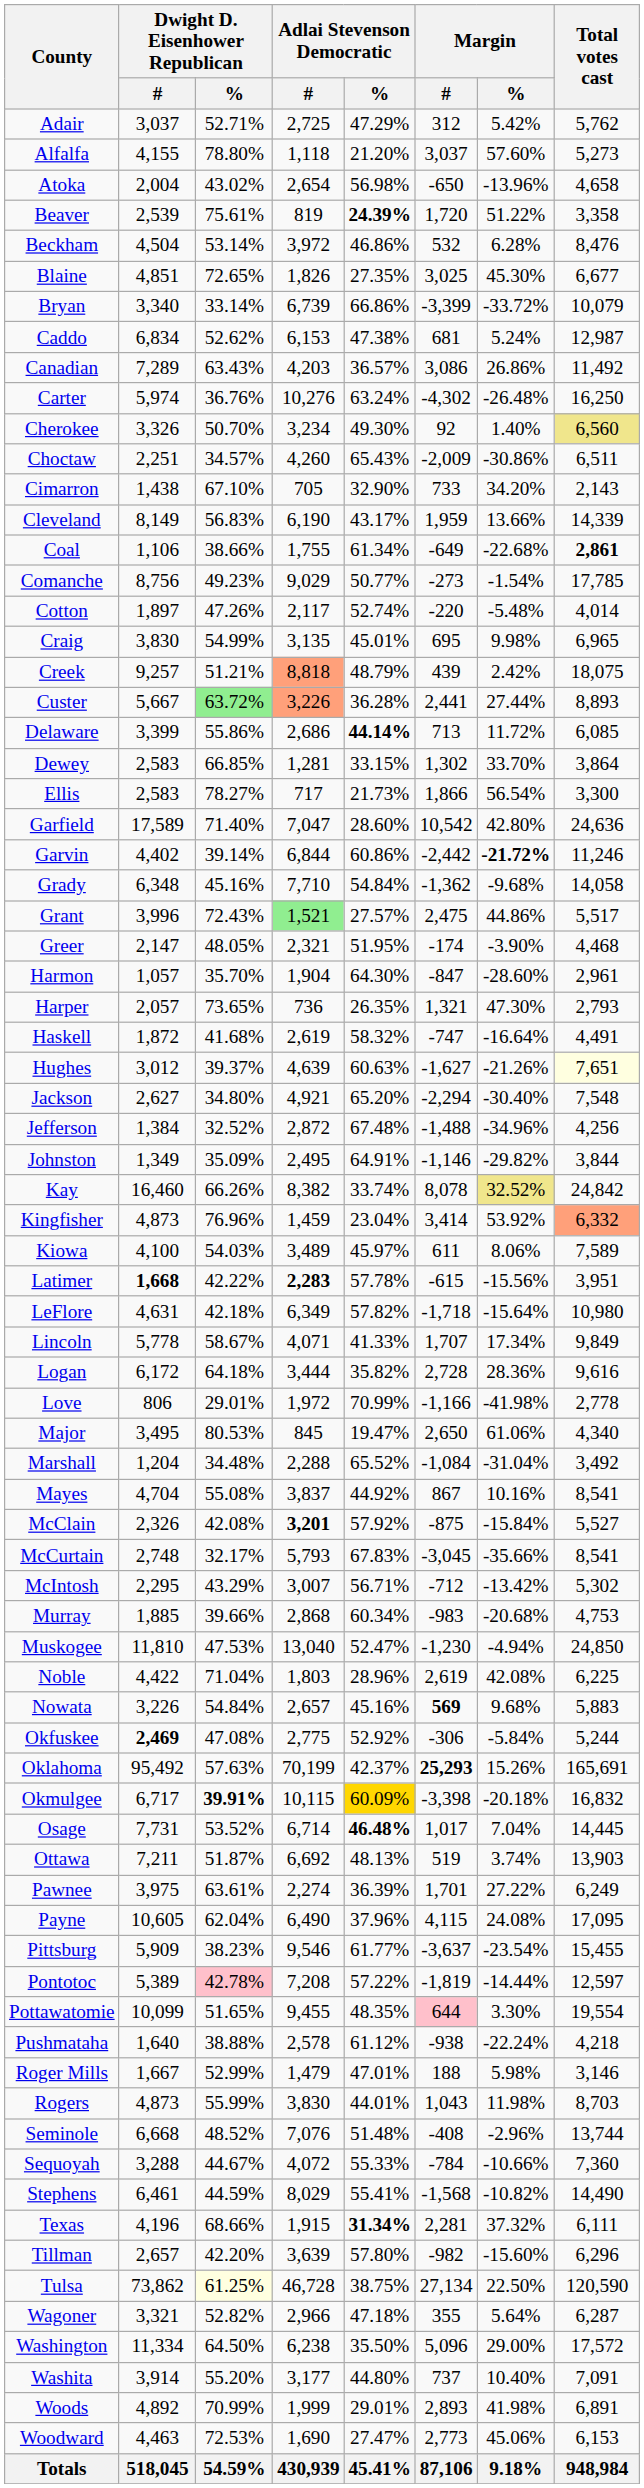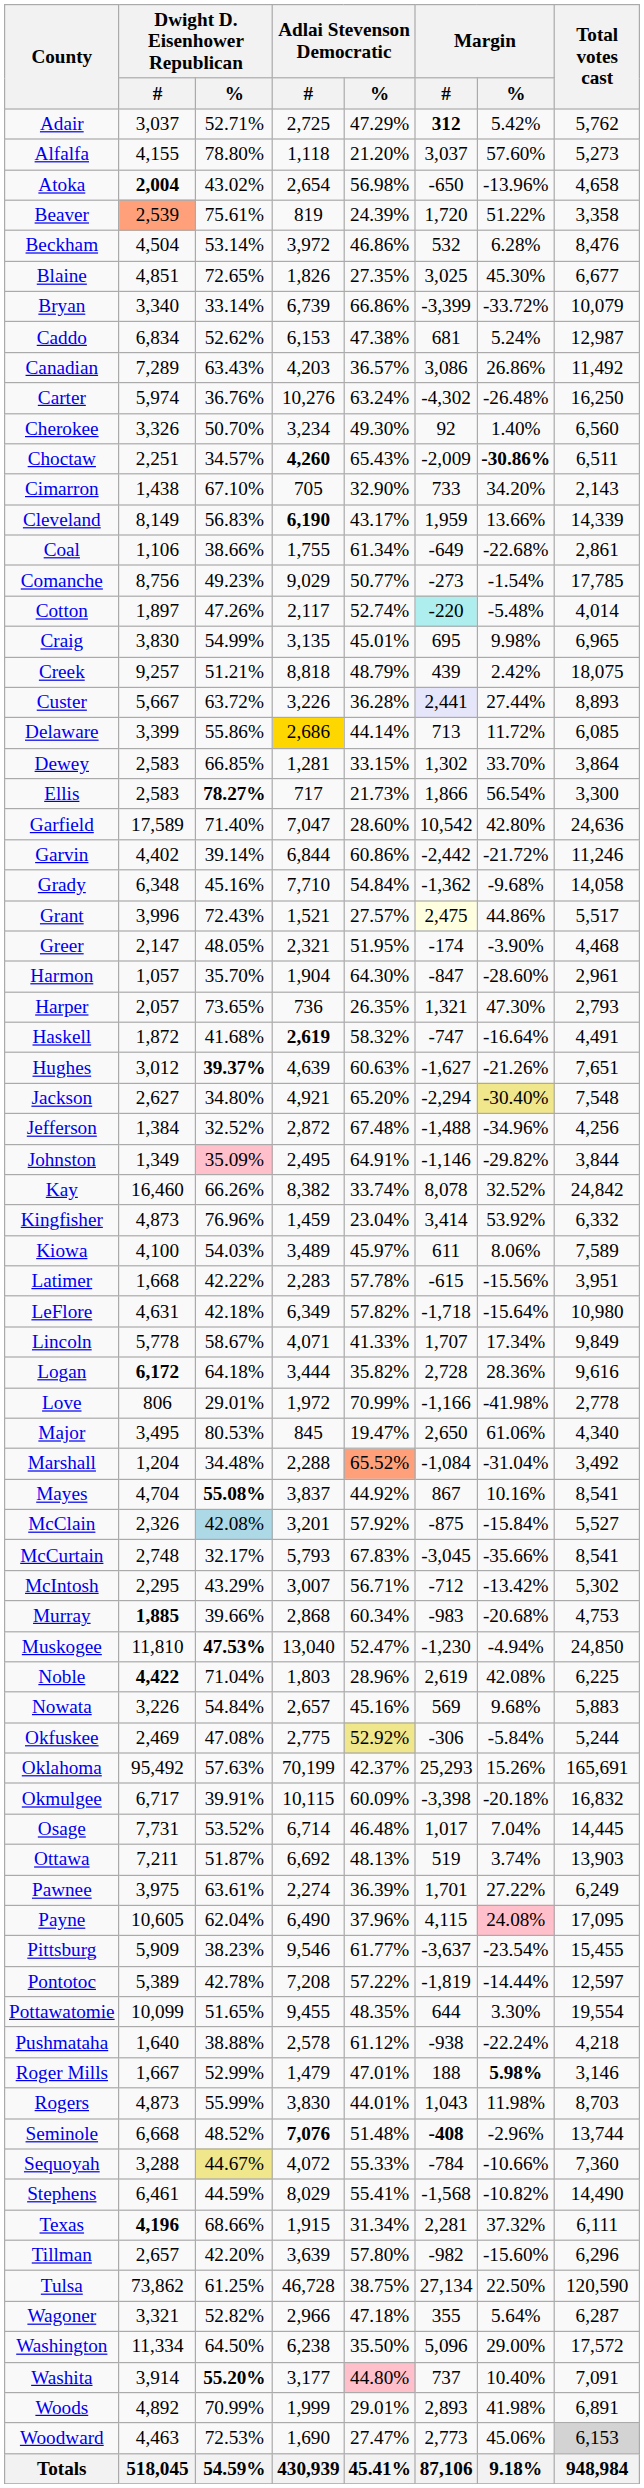(446, 123) normal -> (446, 123) bold
(157, 184) normal -> (157, 184) bold
(157, 215) no background -> (157, 215) lightsalmon background
(380, 215) bold -> (380, 215) normal
(597, 428) khaki background -> (597, 428) no background
(308, 458) normal -> (308, 458) bold
(516, 458) normal -> (516, 458) bold
(308, 519) normal -> (308, 519) bold
(597, 550) bold -> (597, 550) normal
(446, 611) no background -> (446, 611) paleturquoise background
(308, 671) lightsalmon background -> (308, 671) no background
(234, 702) lightgreen background -> (234, 702) no background
(308, 702) lightsalmon background -> (308, 702) no background
(446, 702) no background -> (446, 702) lavender background
(308, 732) no background -> (308, 732) gold background
(380, 732) bold -> (380, 732) normal
(234, 793) normal -> (234, 793) bold
(516, 854) bold -> (516, 854) normal
(308, 915) lightgreen background -> (308, 915) no background
(446, 915) no background -> (446, 915) lightyellow background
(308, 1037) normal -> (308, 1037) bold
(234, 1067) normal -> (234, 1067) bold
(597, 1067) lightyellow background -> (597, 1067) no background
(516, 1098) no background -> (516, 1098) khaki background
(234, 1159) no background -> (234, 1159) pink background
(516, 1189) khaki background -> (516, 1189) no background
(597, 1220) lightsalmon background -> (597, 1220) no background
(157, 1280) bold -> (157, 1280) normal
(308, 1280) bold -> (308, 1280) normal
(157, 1372) normal -> (157, 1372) bold
(380, 1463) no background -> (380, 1463) lightsalmon background
(234, 1494) normal -> (234, 1494) bold
(234, 1524) no background -> (234, 1524) lightblue background
(308, 1524) bold -> (308, 1524) normal
(157, 1615) normal -> (157, 1615) bold
(234, 1646) normal -> (234, 1646) bold
(157, 1676) normal -> (157, 1676) bold
(446, 1707) bold -> (446, 1707) normal
(157, 1737) bold -> (157, 1737) normal
(380, 1737) no background -> (380, 1737) khaki background
(446, 1768) bold -> (446, 1768) normal
(234, 1798) bold -> (234, 1798) normal
(380, 1798) gold background -> (380, 1798) no background
(380, 1829) bold -> (380, 1829) normal
(516, 1920) no background -> (516, 1920) pink background
(234, 1981) pink background -> (234, 1981) no background
(446, 2011) pink background -> (446, 2011) no background
(516, 2072) normal -> (516, 2072) bold
(308, 2133) normal -> (308, 2133) bold
(446, 2133) normal -> (446, 2133) bold
(234, 2163) no background -> (234, 2163) khaki background
(157, 2224) normal -> (157, 2224) bold
(380, 2224) bold -> (380, 2224) normal
(234, 2285) lightyellow background -> (234, 2285) no background
(234, 2377) normal -> (234, 2377) bold
(380, 2377) no background -> (380, 2377) pink background
(597, 2438) no background -> (597, 2438) lightgrey background
